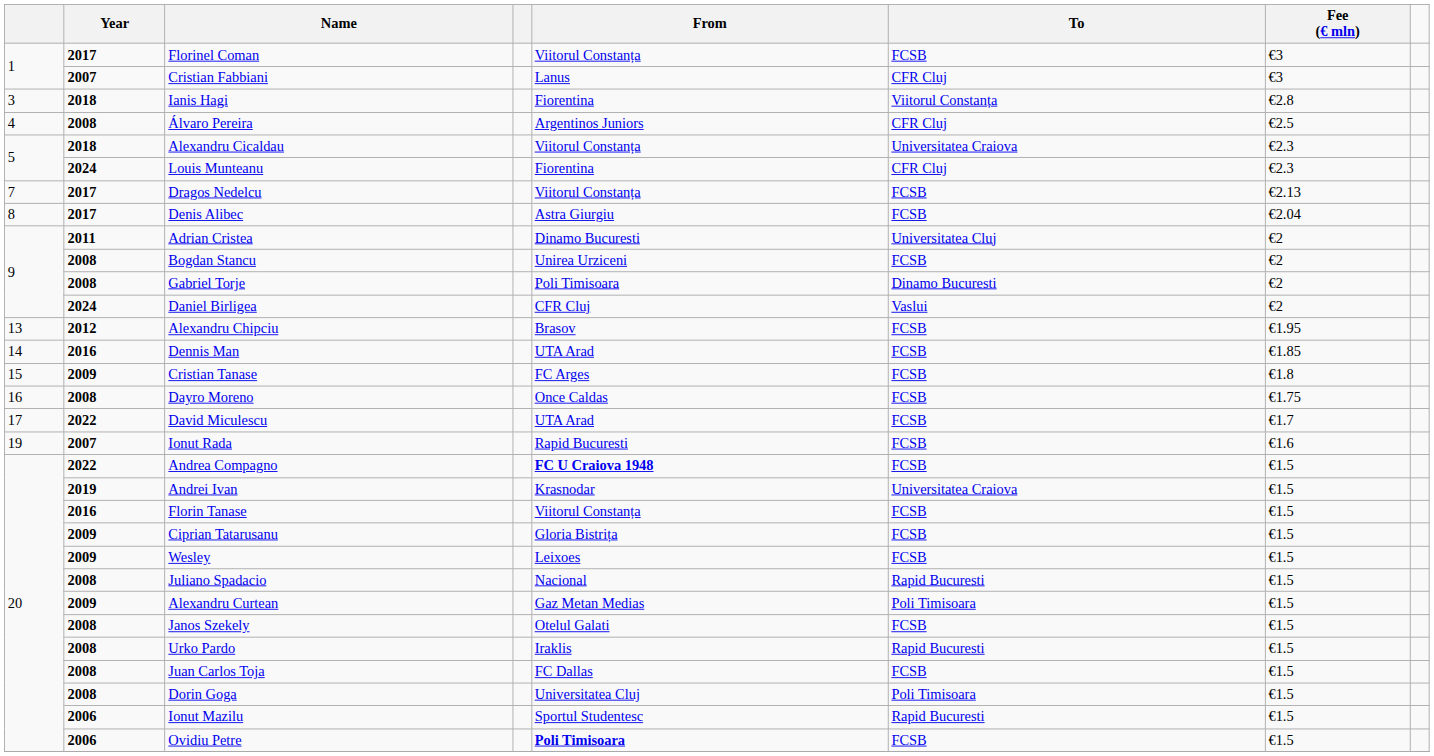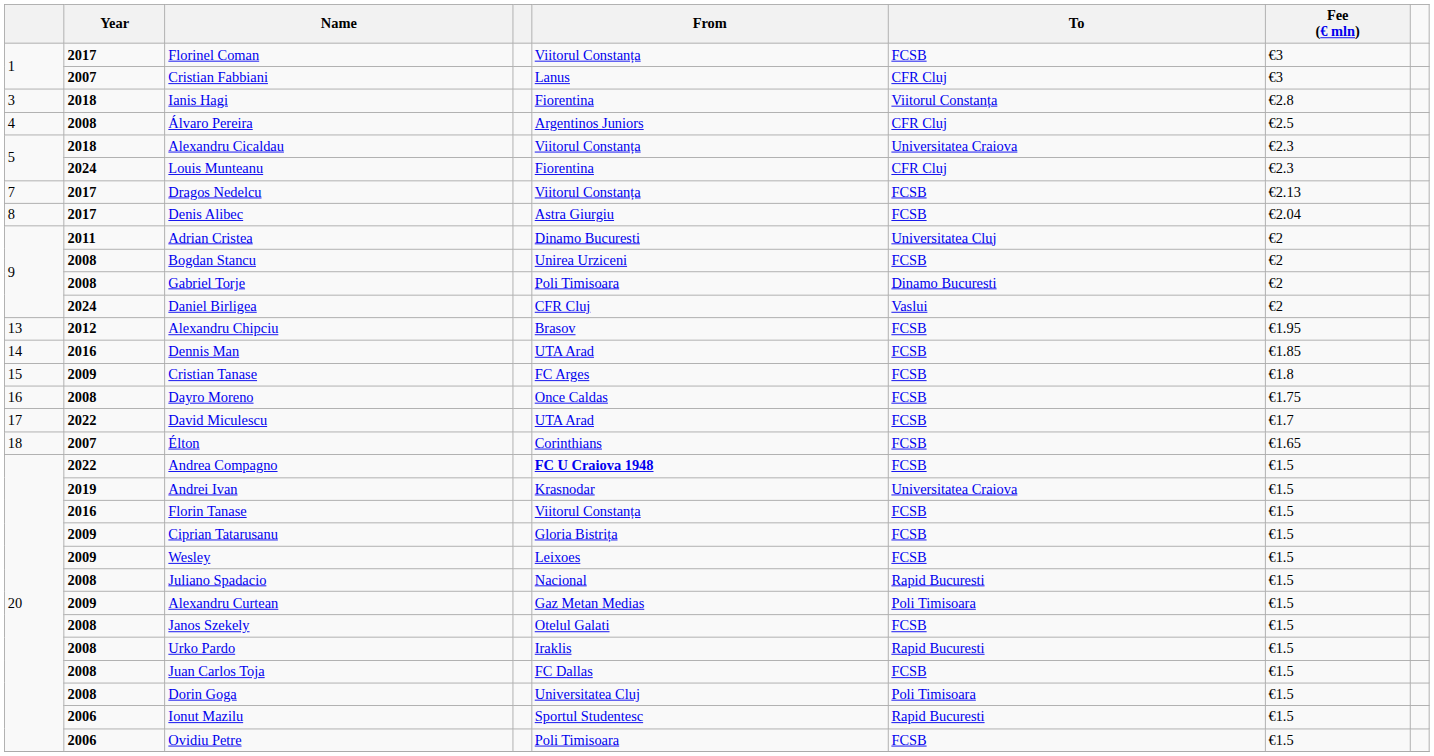+ row: (184, 443)
- row: (200, 443)
(580, 740) bold -> (577, 740) normal
